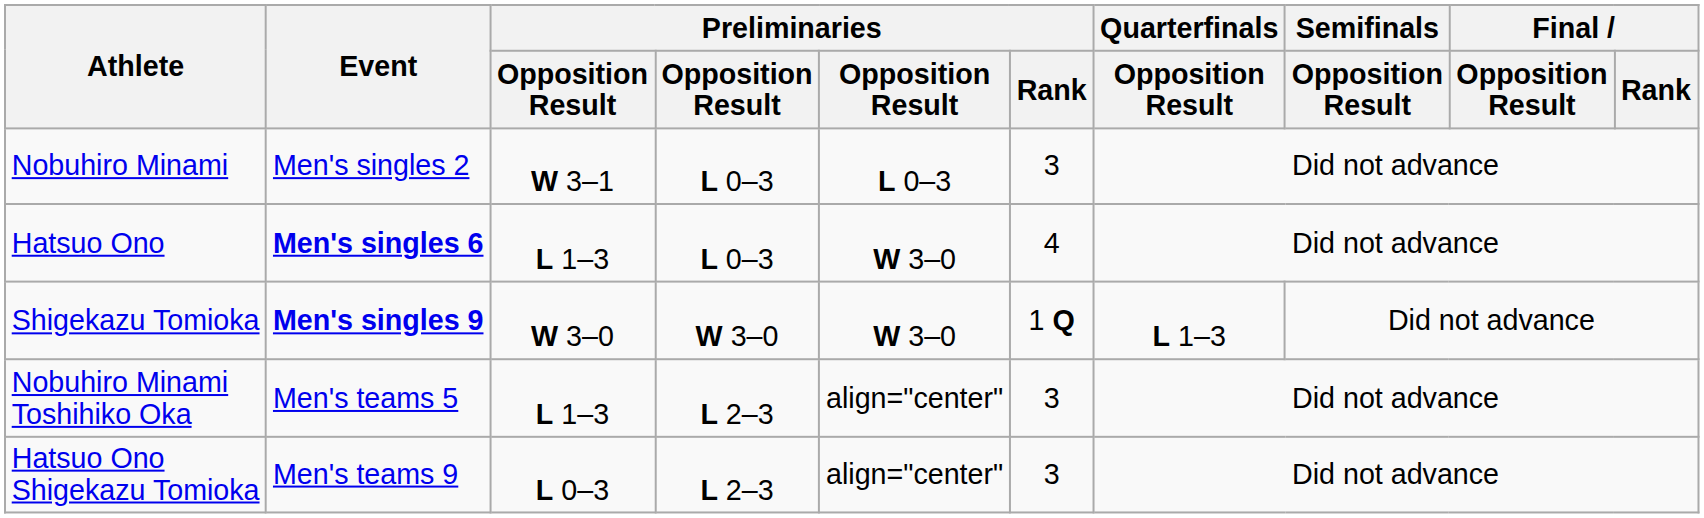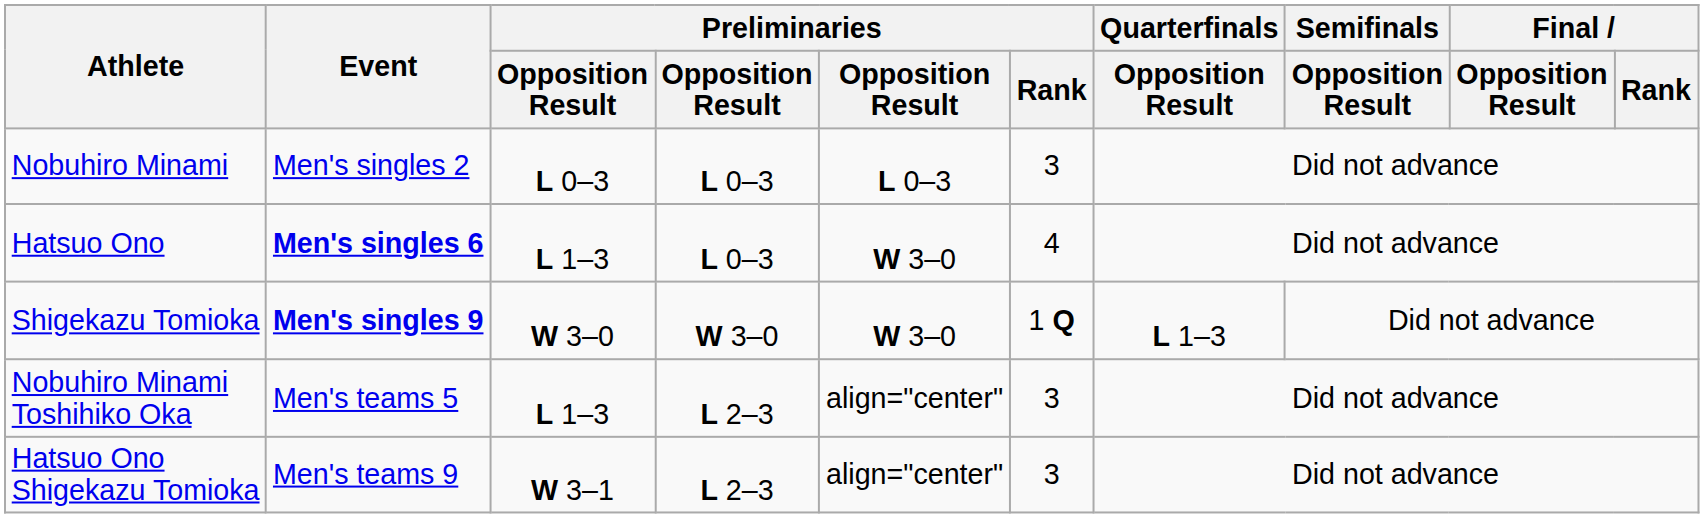(572, 182) W 3–1 -> (572, 182) L 0–3
(572, 491) L 0–3 -> (572, 491) W 3–1
